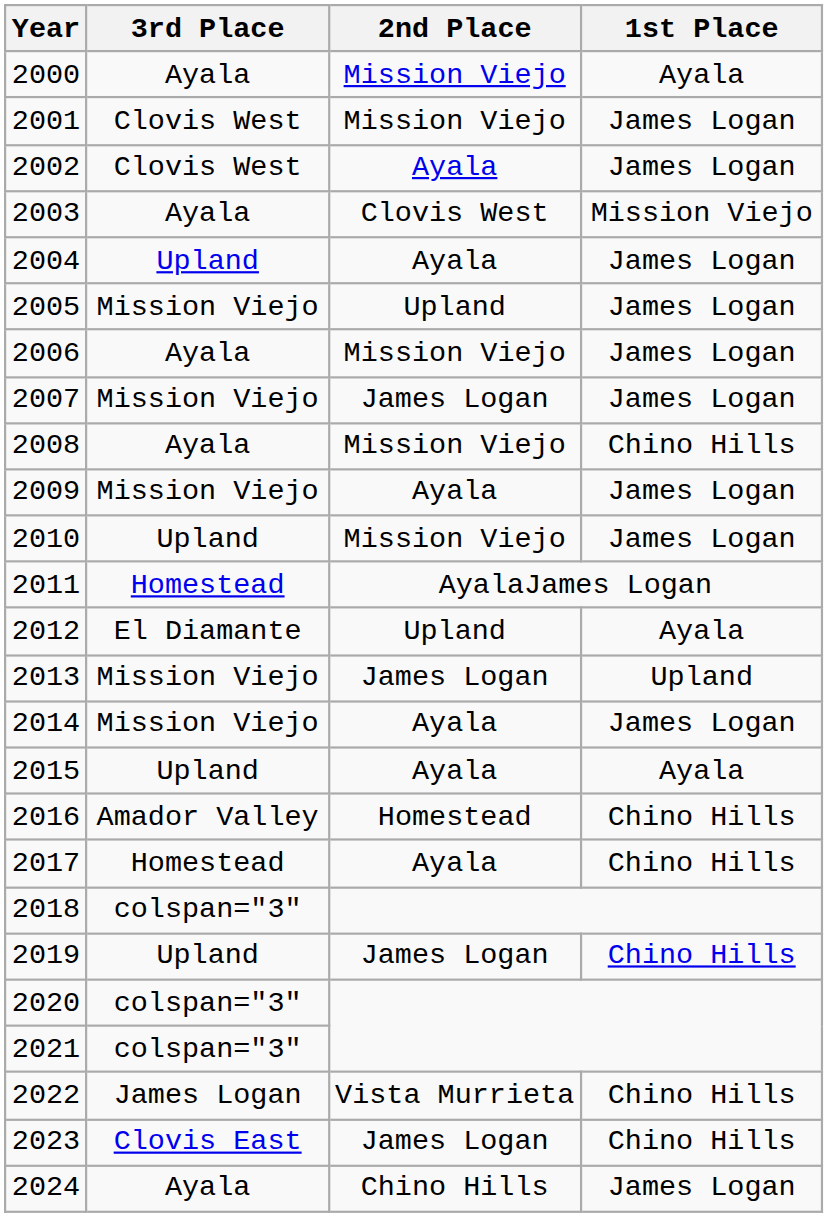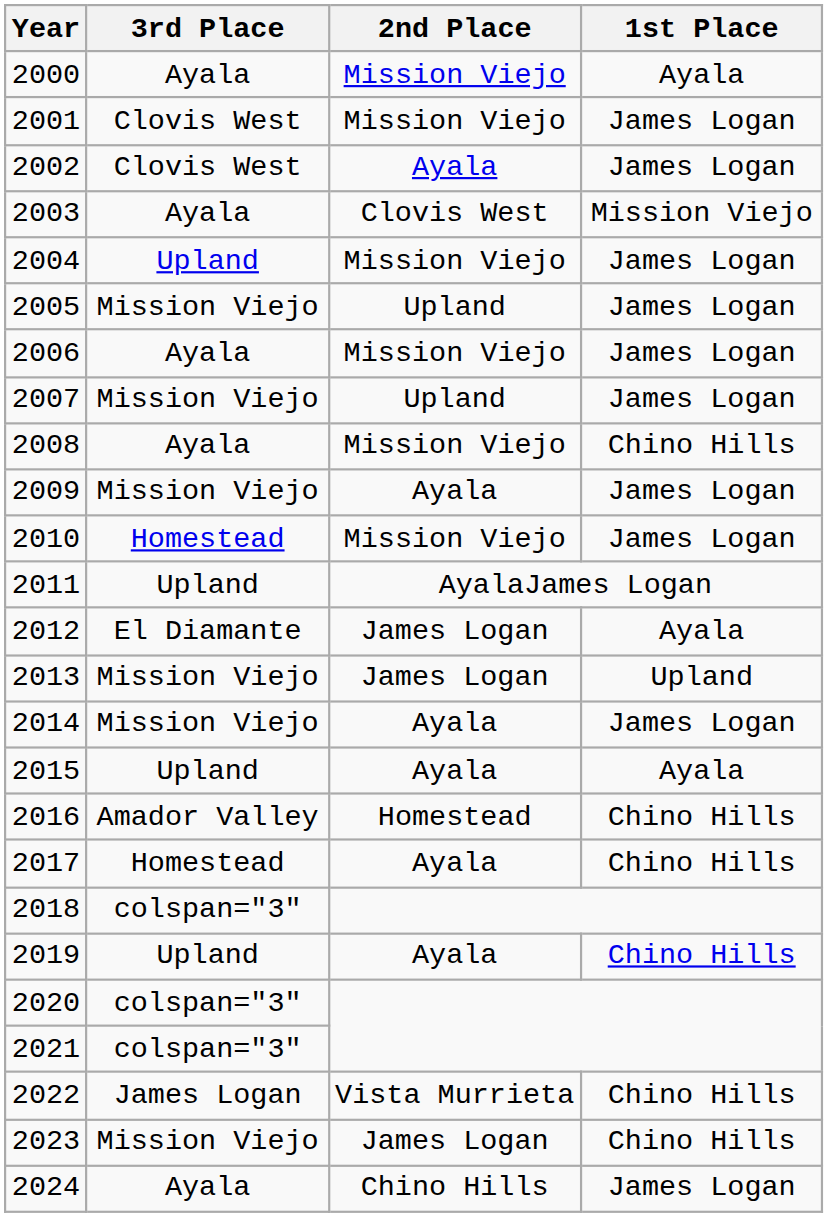(455, 260) Ayala -> (455, 260) Mission Viejo
(455, 400) James Logan -> (455, 400) Upland
(208, 539) Upland -> (208, 539) Homestead
(208, 585) Homestead -> (208, 585) Upland
(455, 632) Upland -> (455, 632) James Logan
(455, 956) James Logan -> (455, 956) Ayala
(208, 1142) Clovis East -> (208, 1142) Mission Viejo
